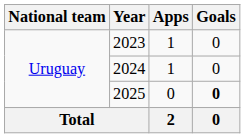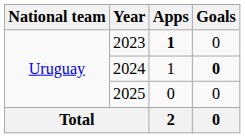(171, 42) normal -> (171, 42) bold
(216, 68) normal -> (216, 68) bold
(216, 94) bold -> (216, 94) normal
